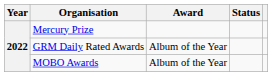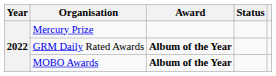(188, 46) normal -> (190, 46) bold
(188, 63) normal -> (190, 63) bold
